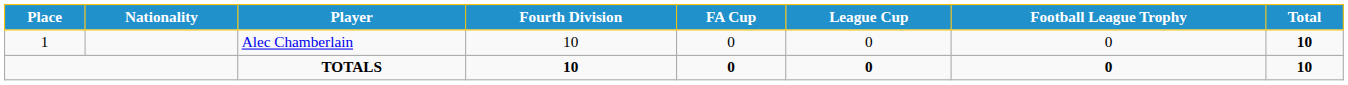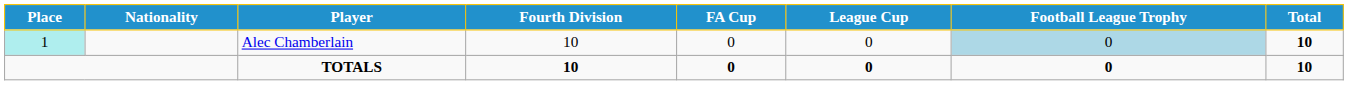(45, 42) no background -> (45, 42) paleturquoise background
(1109, 42) no background -> (1109, 42) lightblue background
